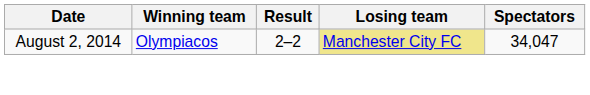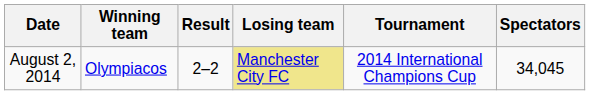+ column: (420, 25)
(534, 41) 34,047 -> (540, 68) 34,045
